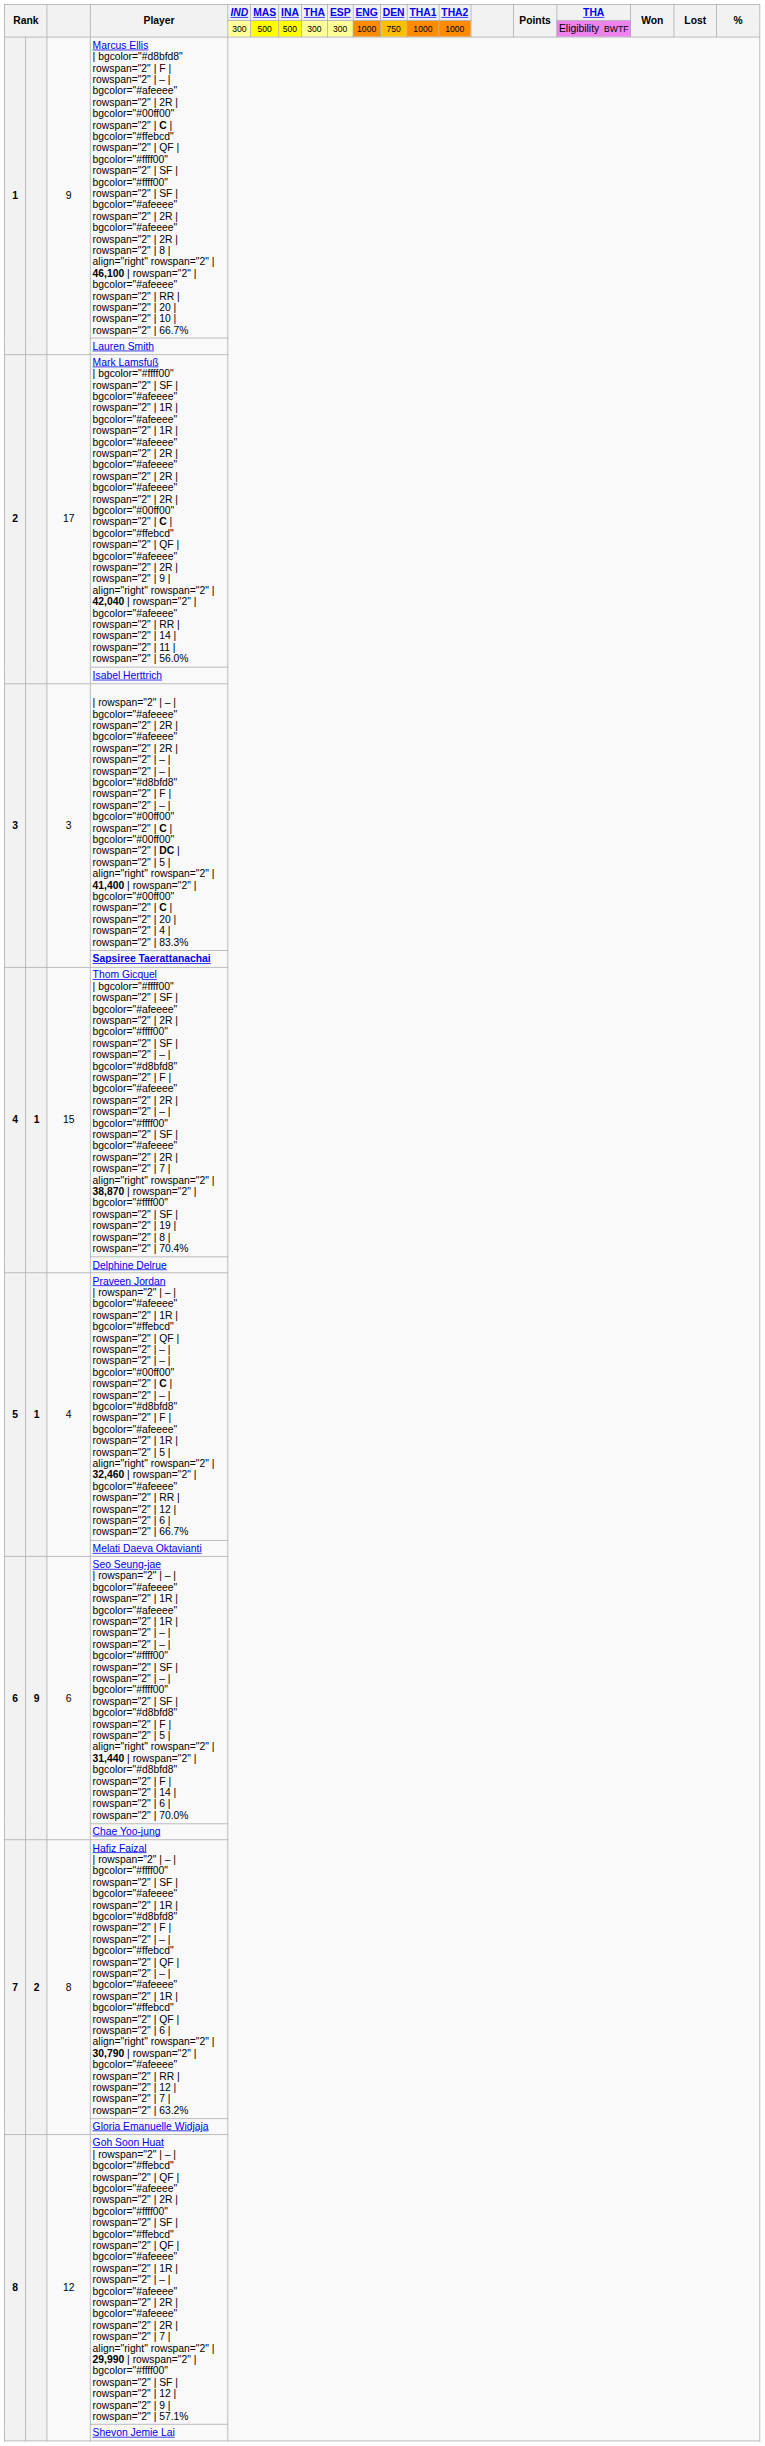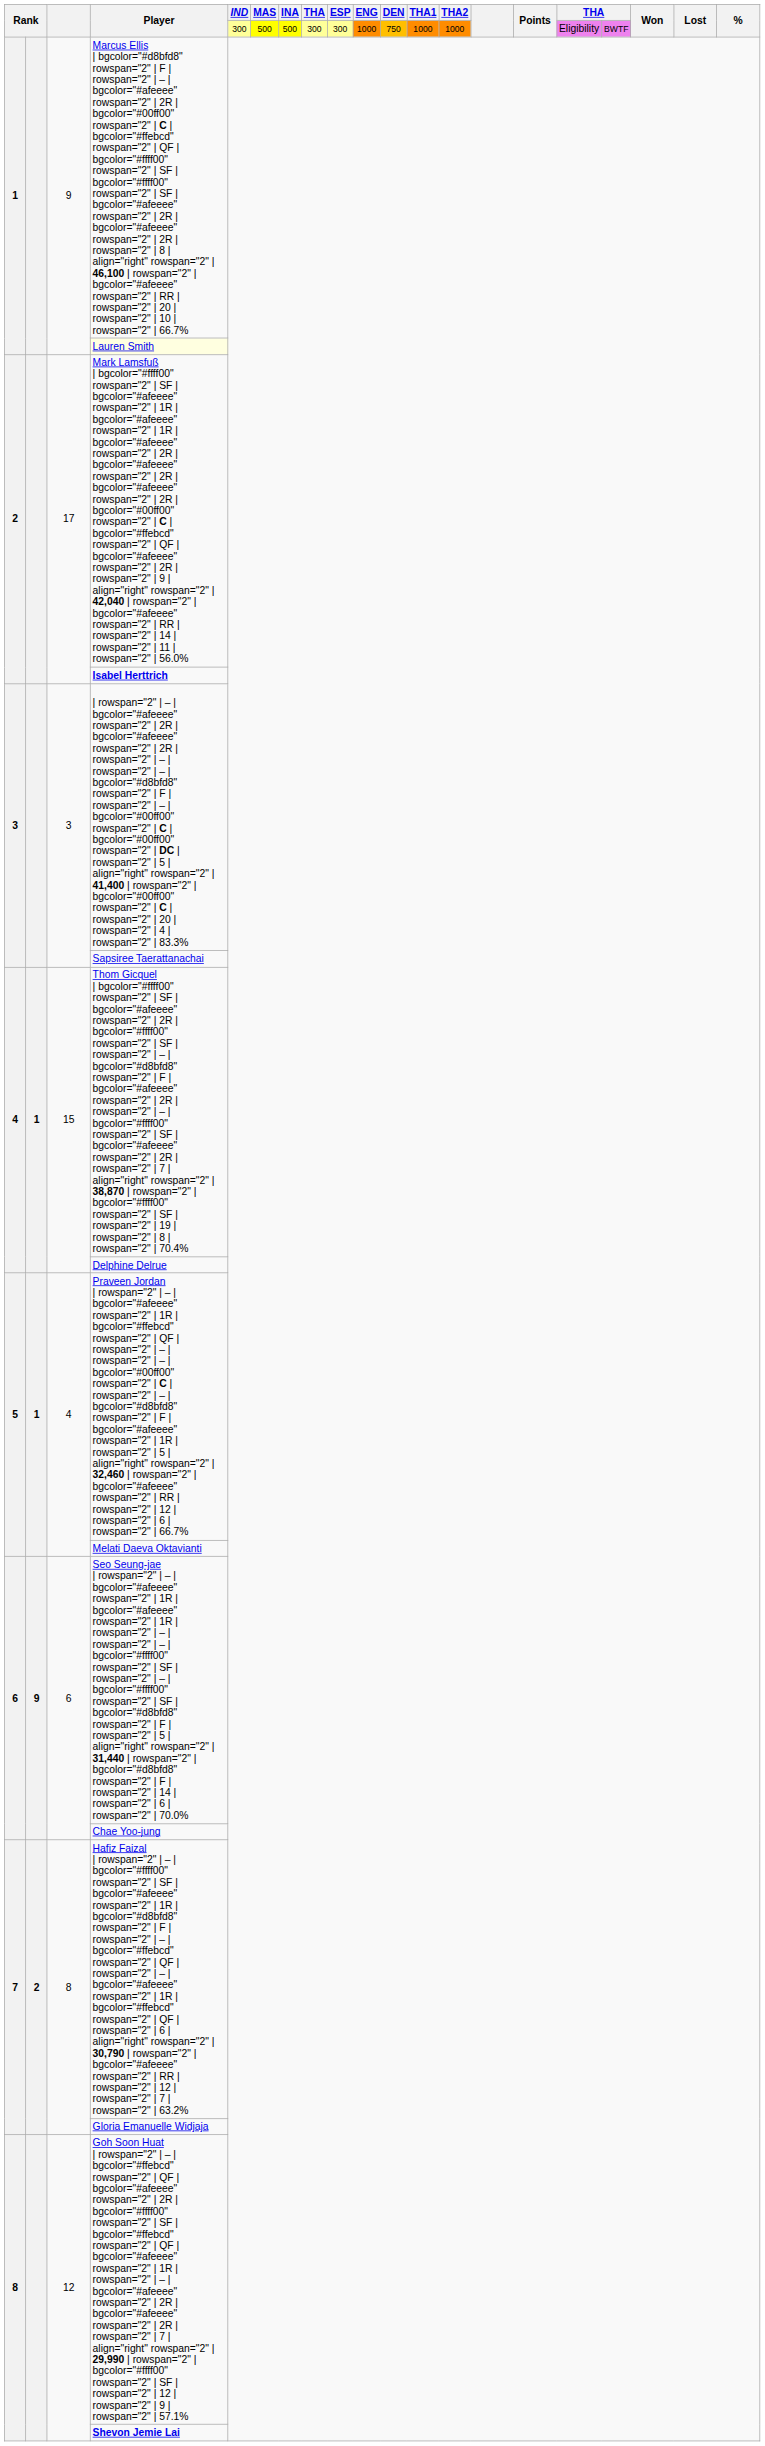(123, 346) no background -> (123, 346) lightyellow background
(127, 675) normal -> (130, 675) bold
(152, 958) bold -> (148, 958) normal
(134, 2432) normal -> (136, 2432) bold
